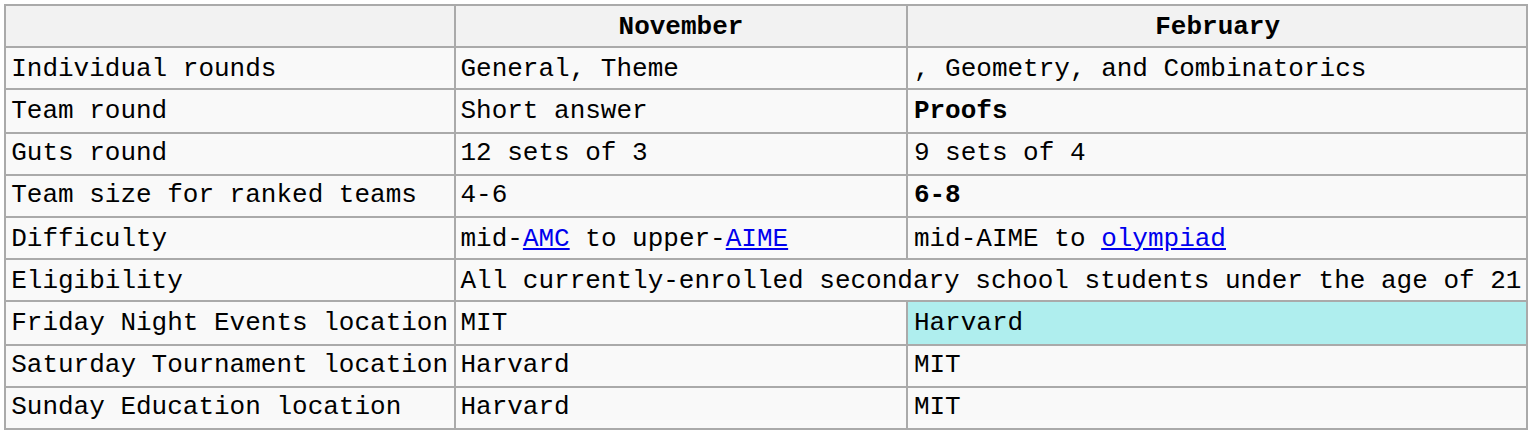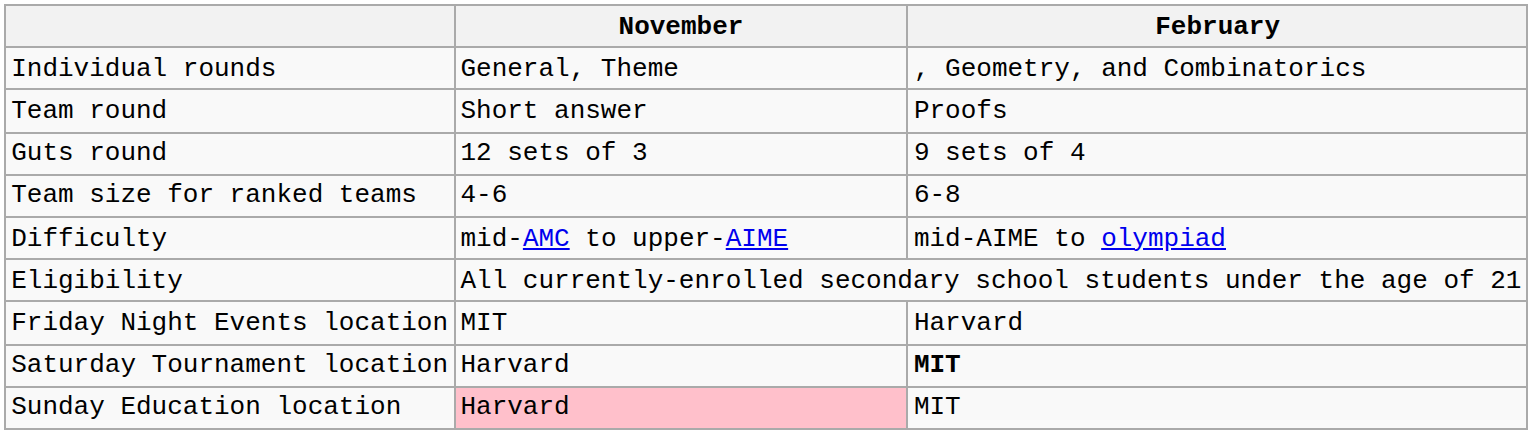(961, 111) bold -> (961, 111) normal
(937, 196) bold -> (937, 196) normal
(969, 323) paleturquoise background -> (969, 323) no background
(937, 365) normal -> (937, 365) bold
(515, 408) no background -> (515, 408) pink background
